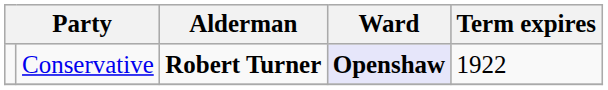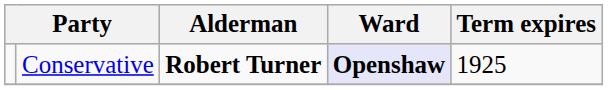(482, 63) 1922 -> (482, 63) 1925
